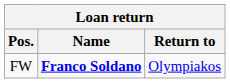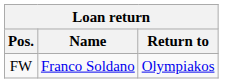(91, 66) bold -> (88, 66) normal
